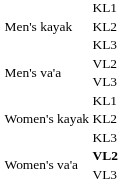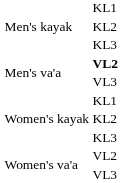(105, 63) normal -> (105, 63) bold
(105, 155) bold -> (105, 156) normal
